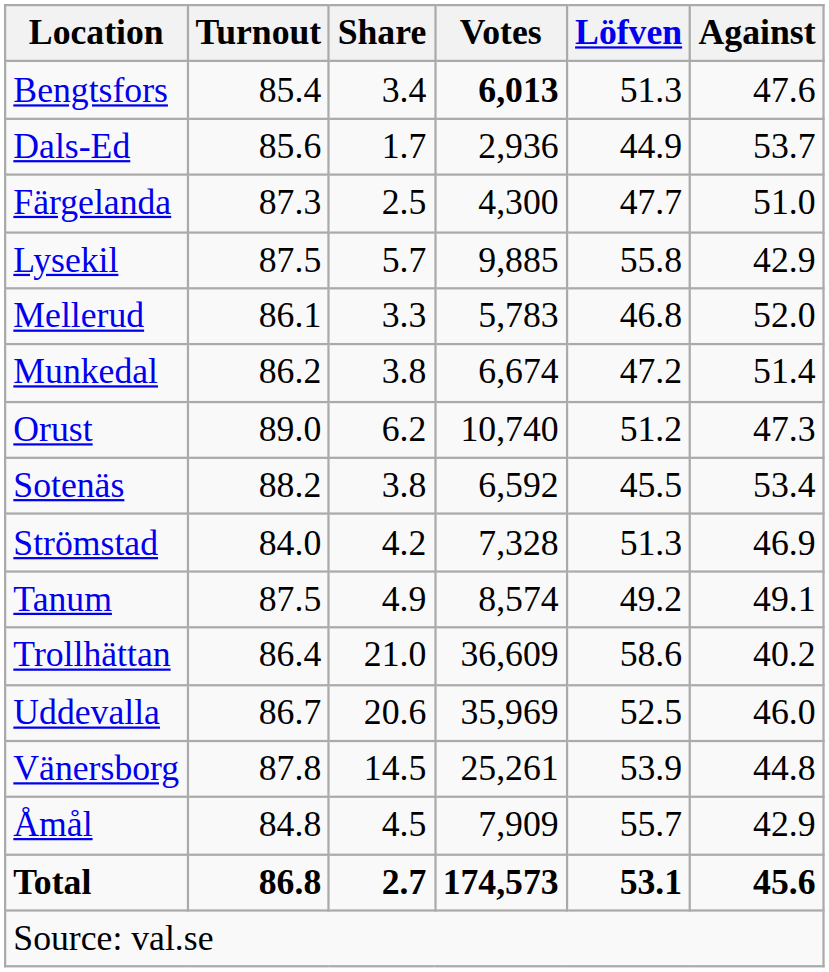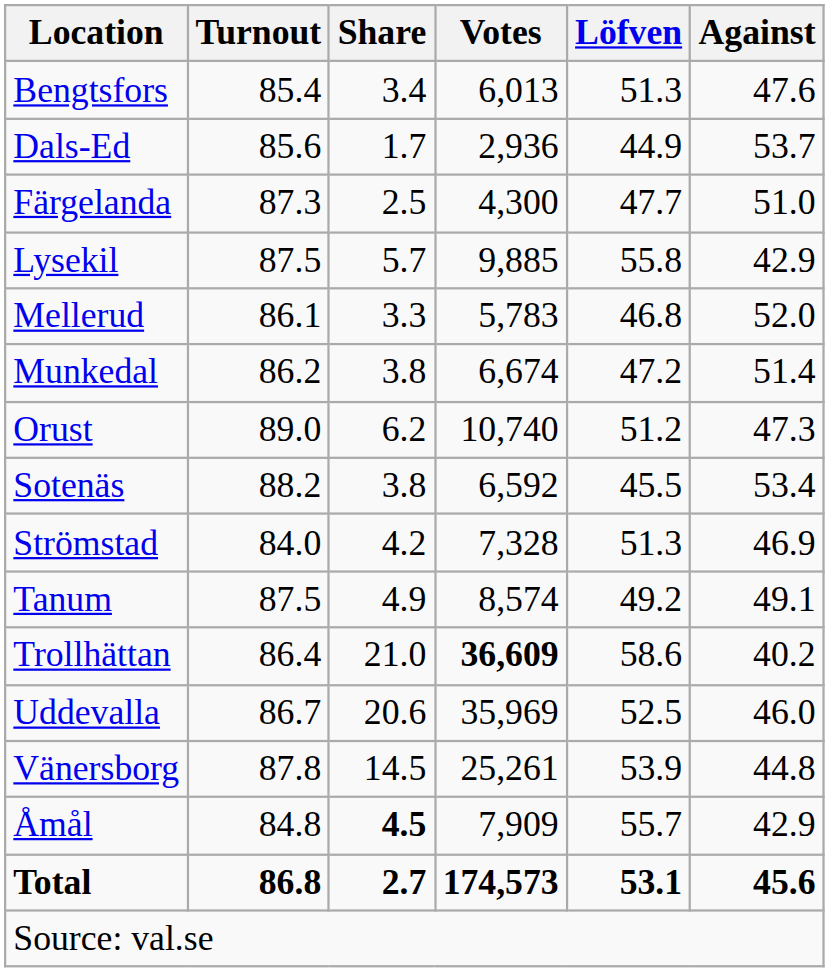(519, 89) bold -> (519, 89) normal
(510, 655) normal -> (510, 655) bold
(404, 825) normal -> (404, 825) bold
